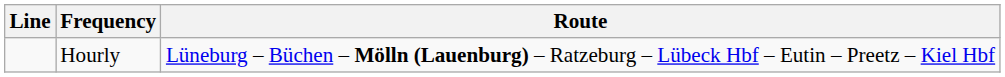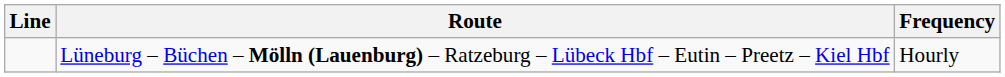columns swapped: (581, 21) <-> (108, 21)
